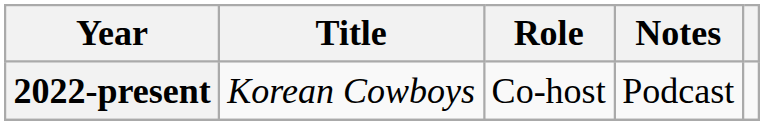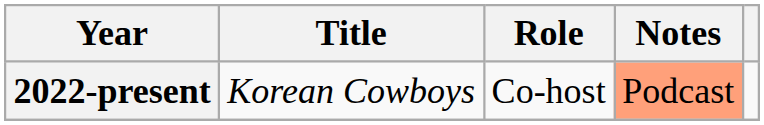(678, 90) no background -> (678, 90) lightsalmon background
